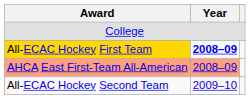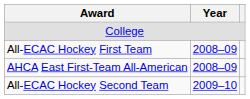(79, 49) gold background -> (79, 49) no background
(215, 49) bold -> (215, 49) normal
(97, 67) lightsalmon background -> (97, 67) no background
(215, 67) lightsalmon background -> (215, 67) no background
